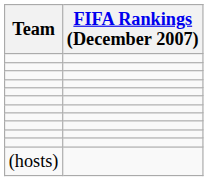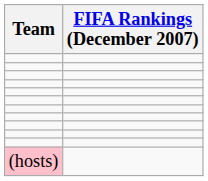(34, 160) no background -> (34, 160) pink background
